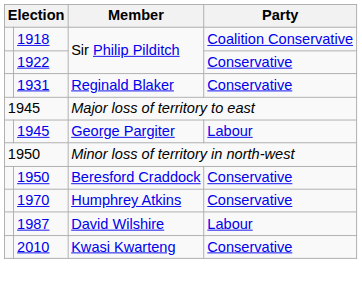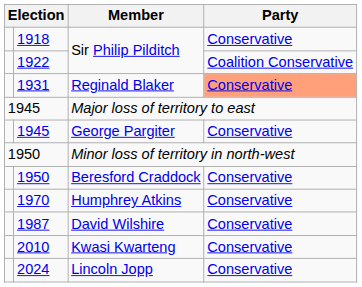(280, 39) Coalition Conservative -> (250, 39) Conservative
(250, 62) Conservative -> (280, 62) Coalition Conservative
(250, 85) no background -> (250, 85) lightsalmon background
(230, 131) Labour -> (250, 131) Conservative
(230, 223) Labour -> (250, 223) Conservative
+ row: (33, 270)
